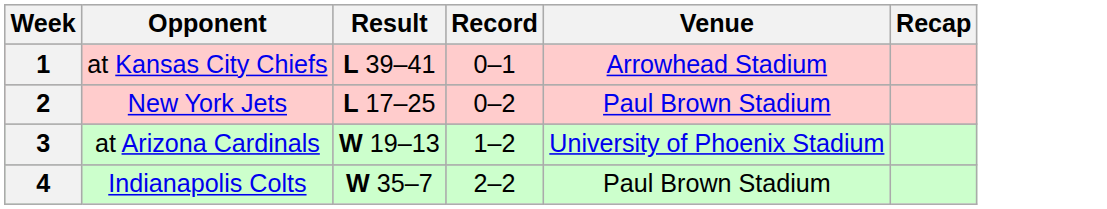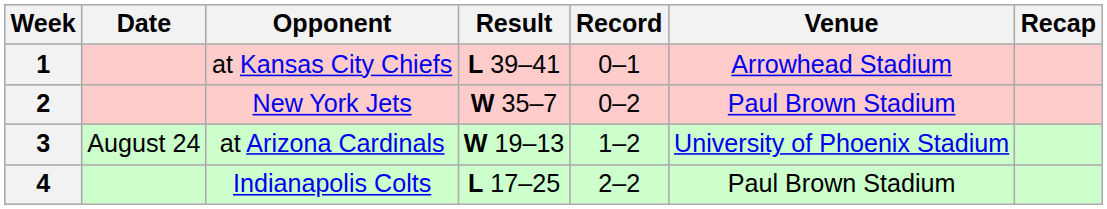+ column: (144, 24)
(389, 104) L 17–25 -> (514, 104) W 35–7
(389, 183) W 35–7 -> (514, 183) L 17–25
